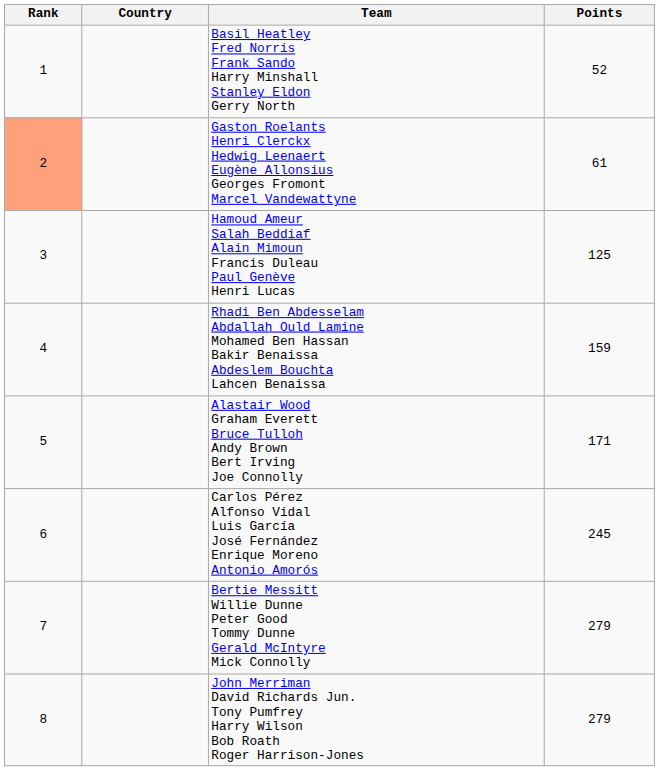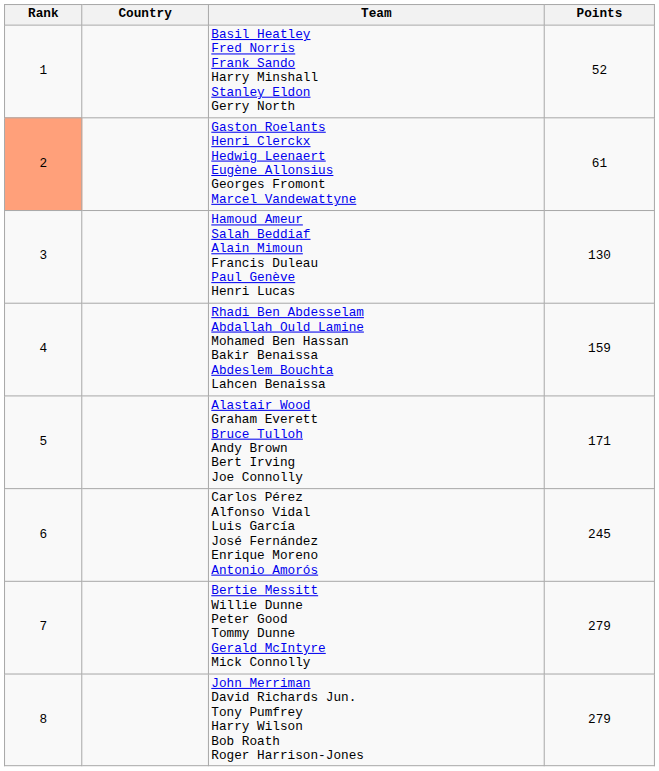(599, 257) 125 -> (599, 257) 130
